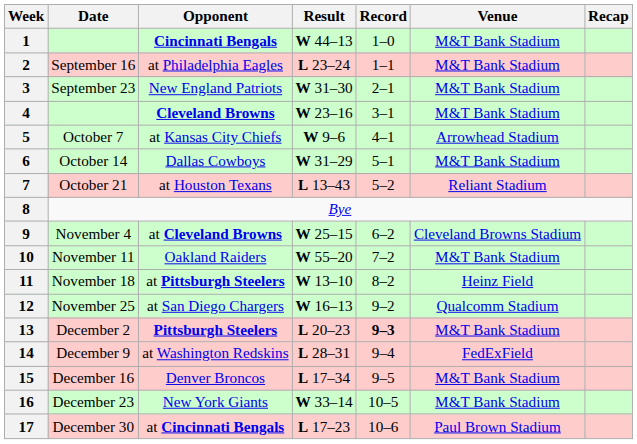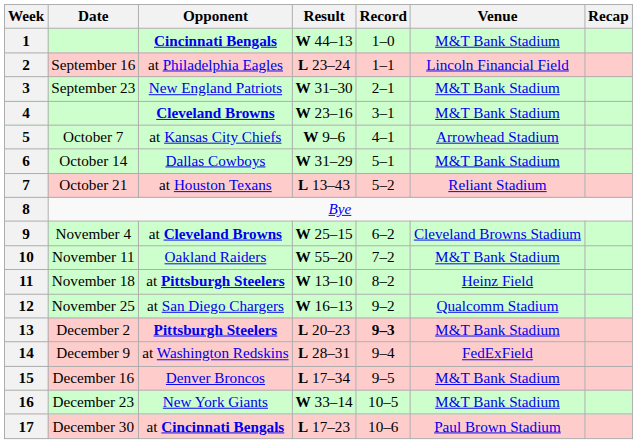(497, 64) M&T Bank Stadium -> (497, 64) Lincoln Financial Field
